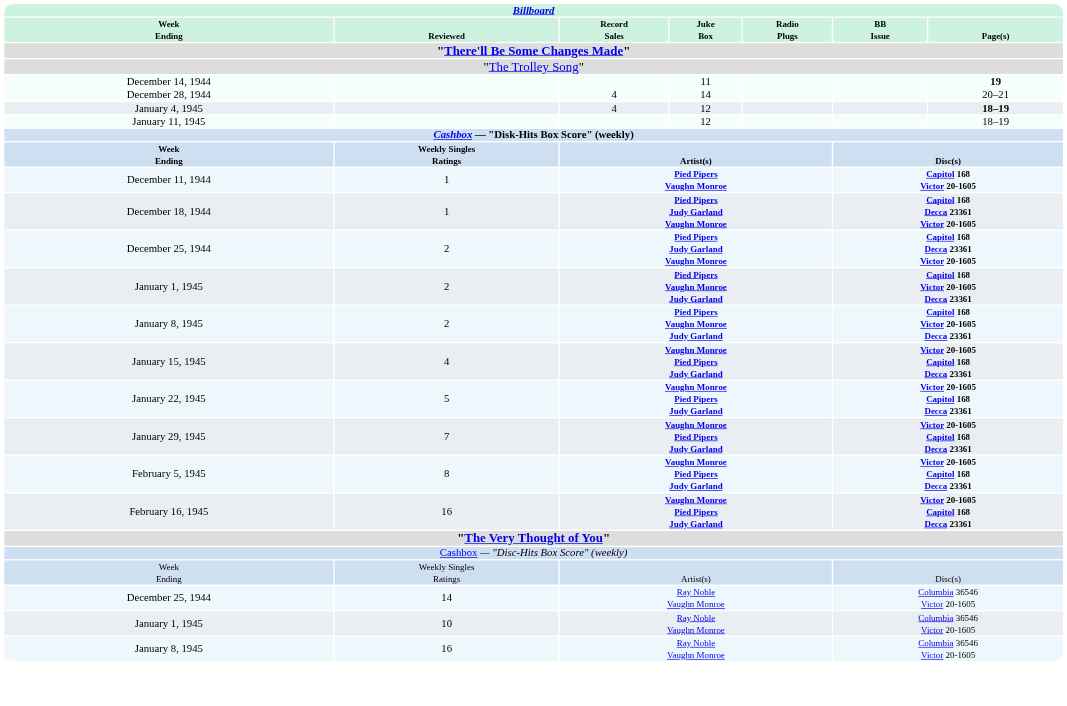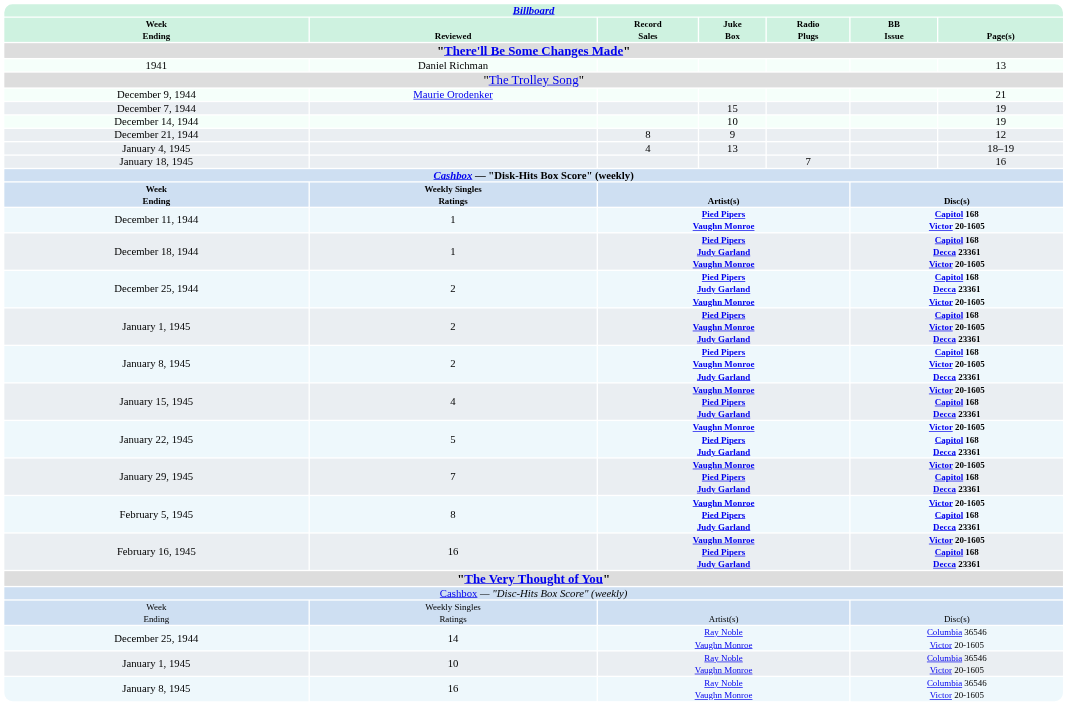+ row: (156, 65)
+ row: (156, 94)
+ row: (156, 108)
(706, 81) 11 -> (732, 121) 10
(996, 81) bold -> (1001, 121) normal
+ row: (156, 135)
- row: (169, 94)
(706, 108) 12 -> (732, 148) 13
(996, 108) bold -> (1001, 148) normal
- row: (169, 121)
+ row: (156, 161)
